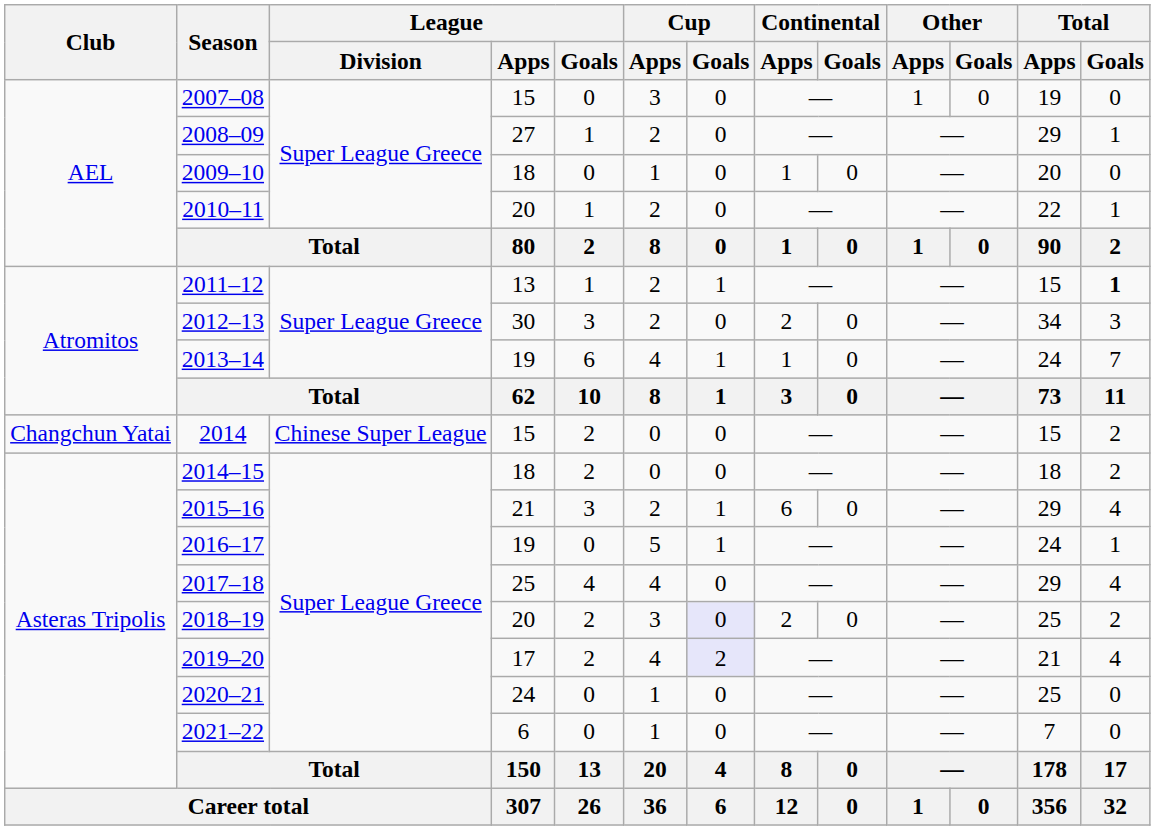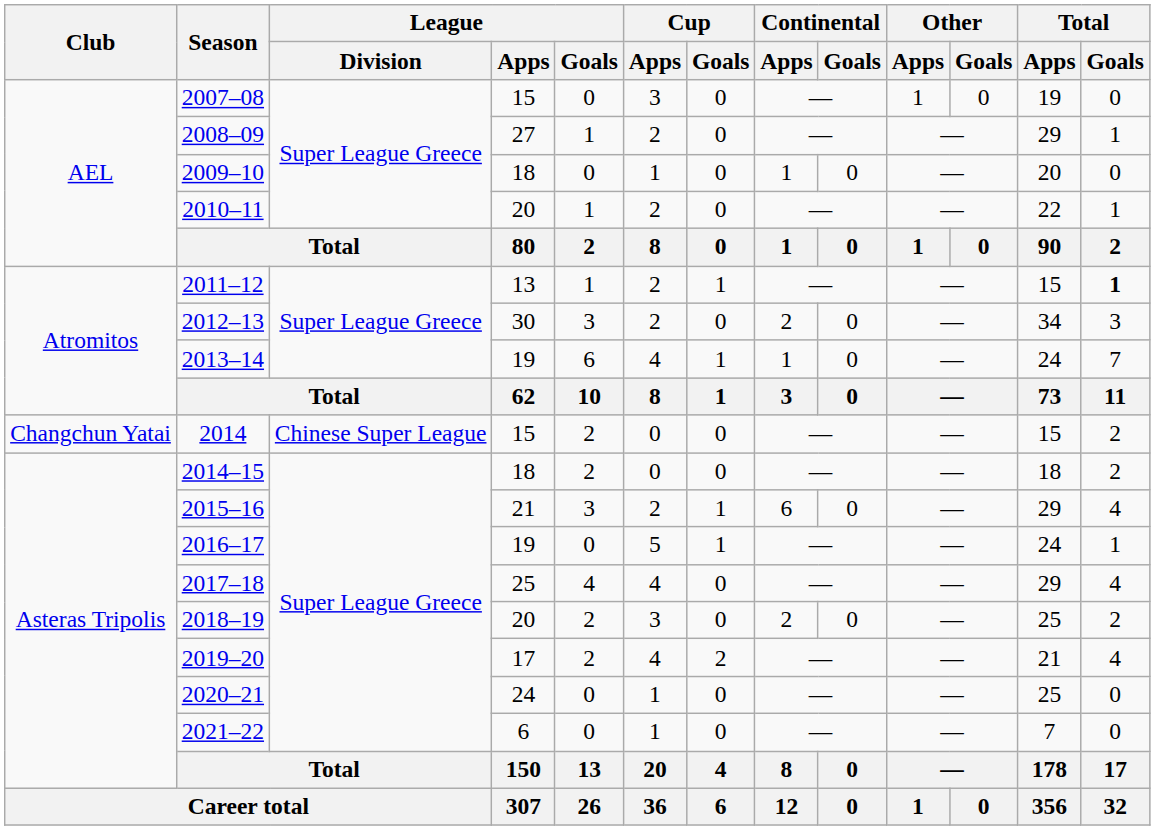(721, 619) lavender background -> (721, 619) no background
(721, 657) lavender background -> (721, 657) no background
